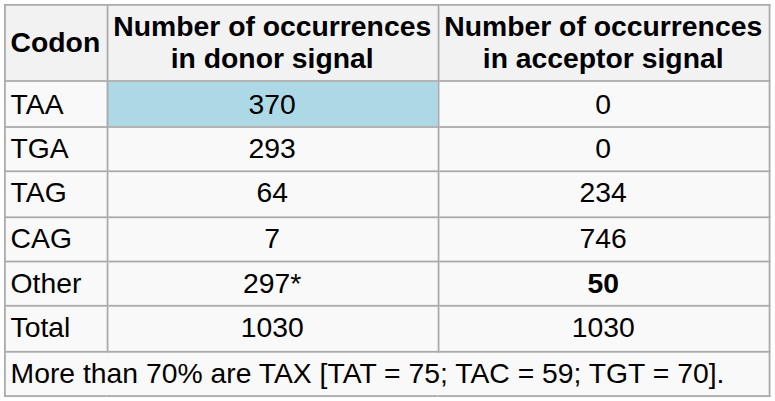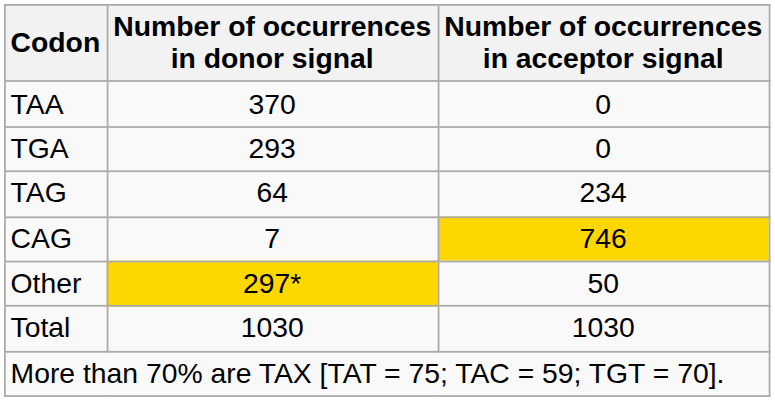(272, 103) lightblue background -> (272, 103) no background
(603, 238) no background -> (603, 238) gold background
(272, 283) no background -> (272, 283) gold background
(603, 283) bold -> (603, 283) normal
